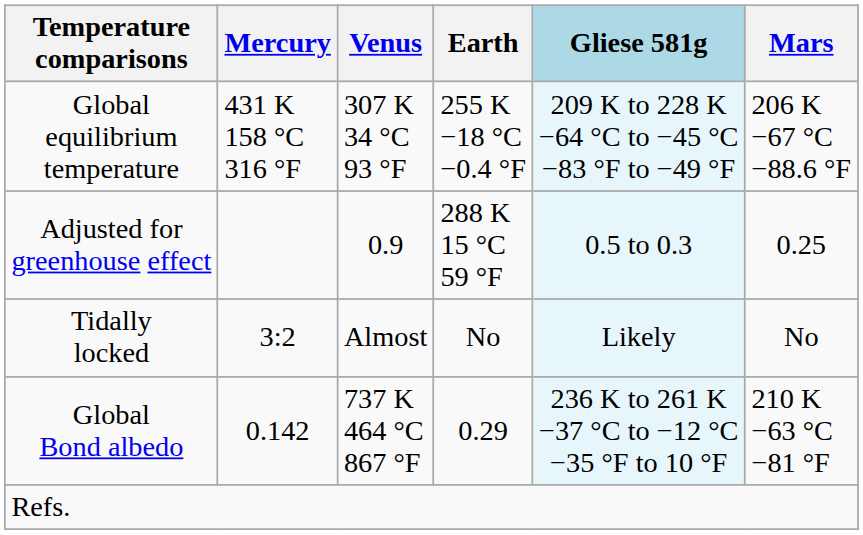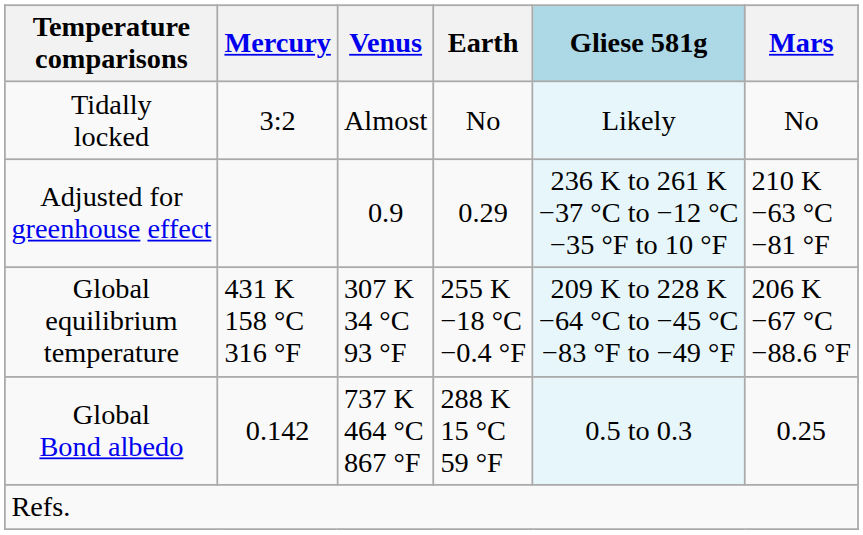rows swapped: (111, 135) <-> (111, 337)
(475, 244) 288 K 15 °C 59 °F -> (483, 212) 0.29
(639, 244) 0.5 to 0.3 -> (639, 212) 236 K to 261 K −37 °C to −12 °C −35 °F to 10 °F
(801, 244) 0.25 -> (792, 212) 210 K −63 °C −81 °F
(483, 429) 0.29 -> (475, 429) 288 K 15 °C 59 °F
(639, 429) 236 K to 261 K −37 °C to −12 °C −35 °F to 10 °F -> (639, 429) 0.5 to 0.3
(792, 429) 210 K −63 °C −81 °F -> (801, 429) 0.25
